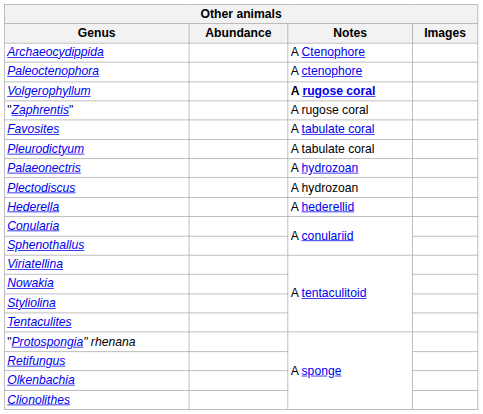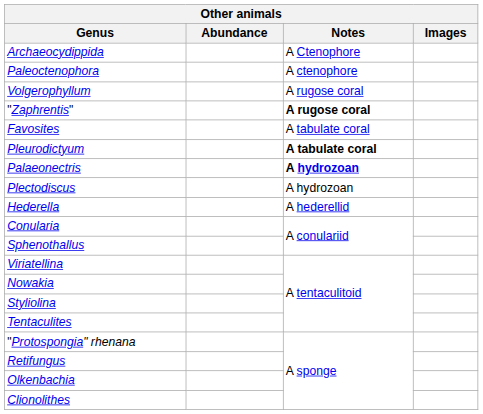(333, 91) bold -> (325, 91) normal
(330, 110) normal -> (328, 110) bold
(333, 149) normal -> (331, 149) bold
(325, 168) normal -> (322, 168) bold
